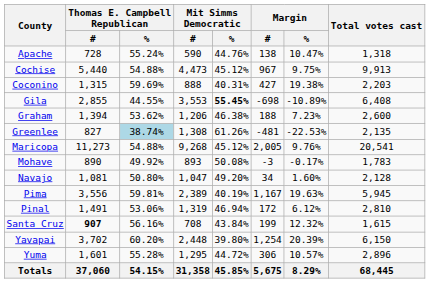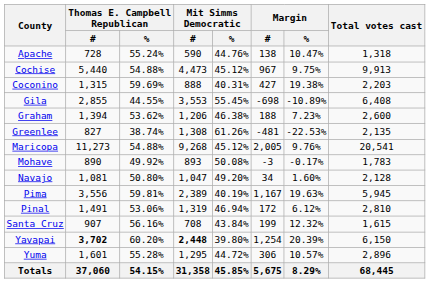(232, 100) bold -> (232, 100) normal
(147, 131) lightblue background -> (147, 131) no background
(93, 224) bold -> (93, 224) normal
(93, 240) normal -> (93, 240) bold
(193, 240) normal -> (193, 240) bold
